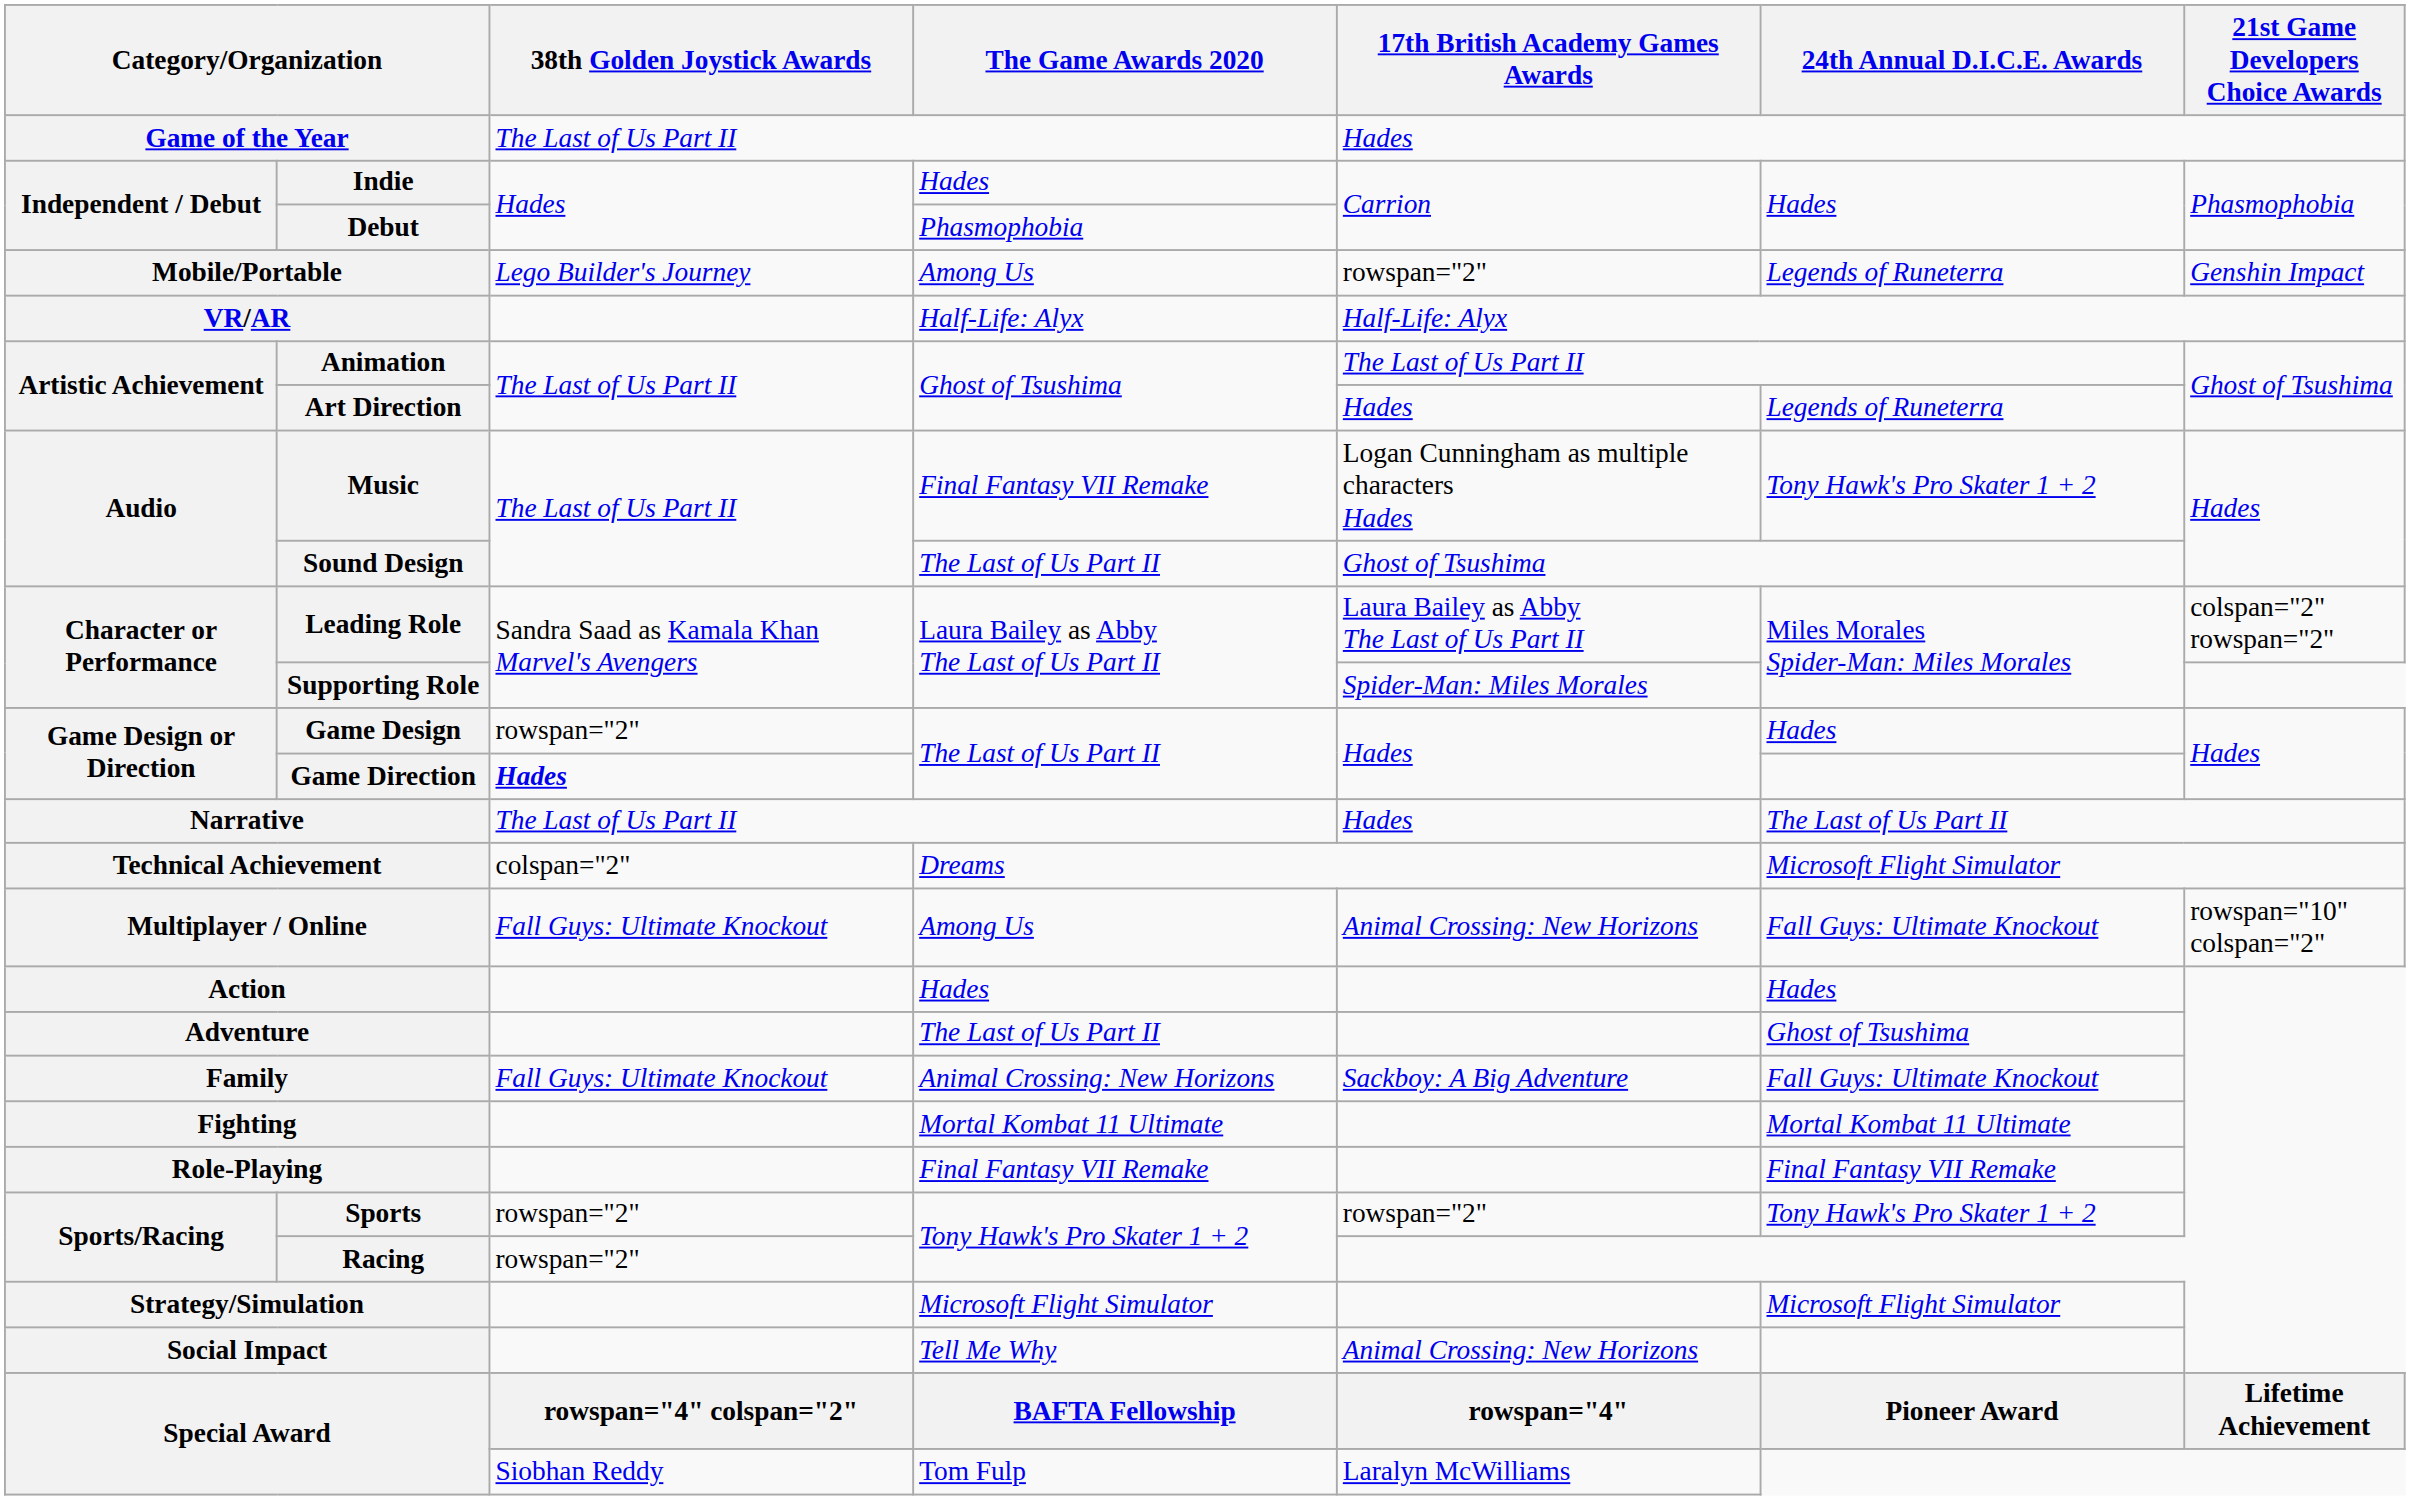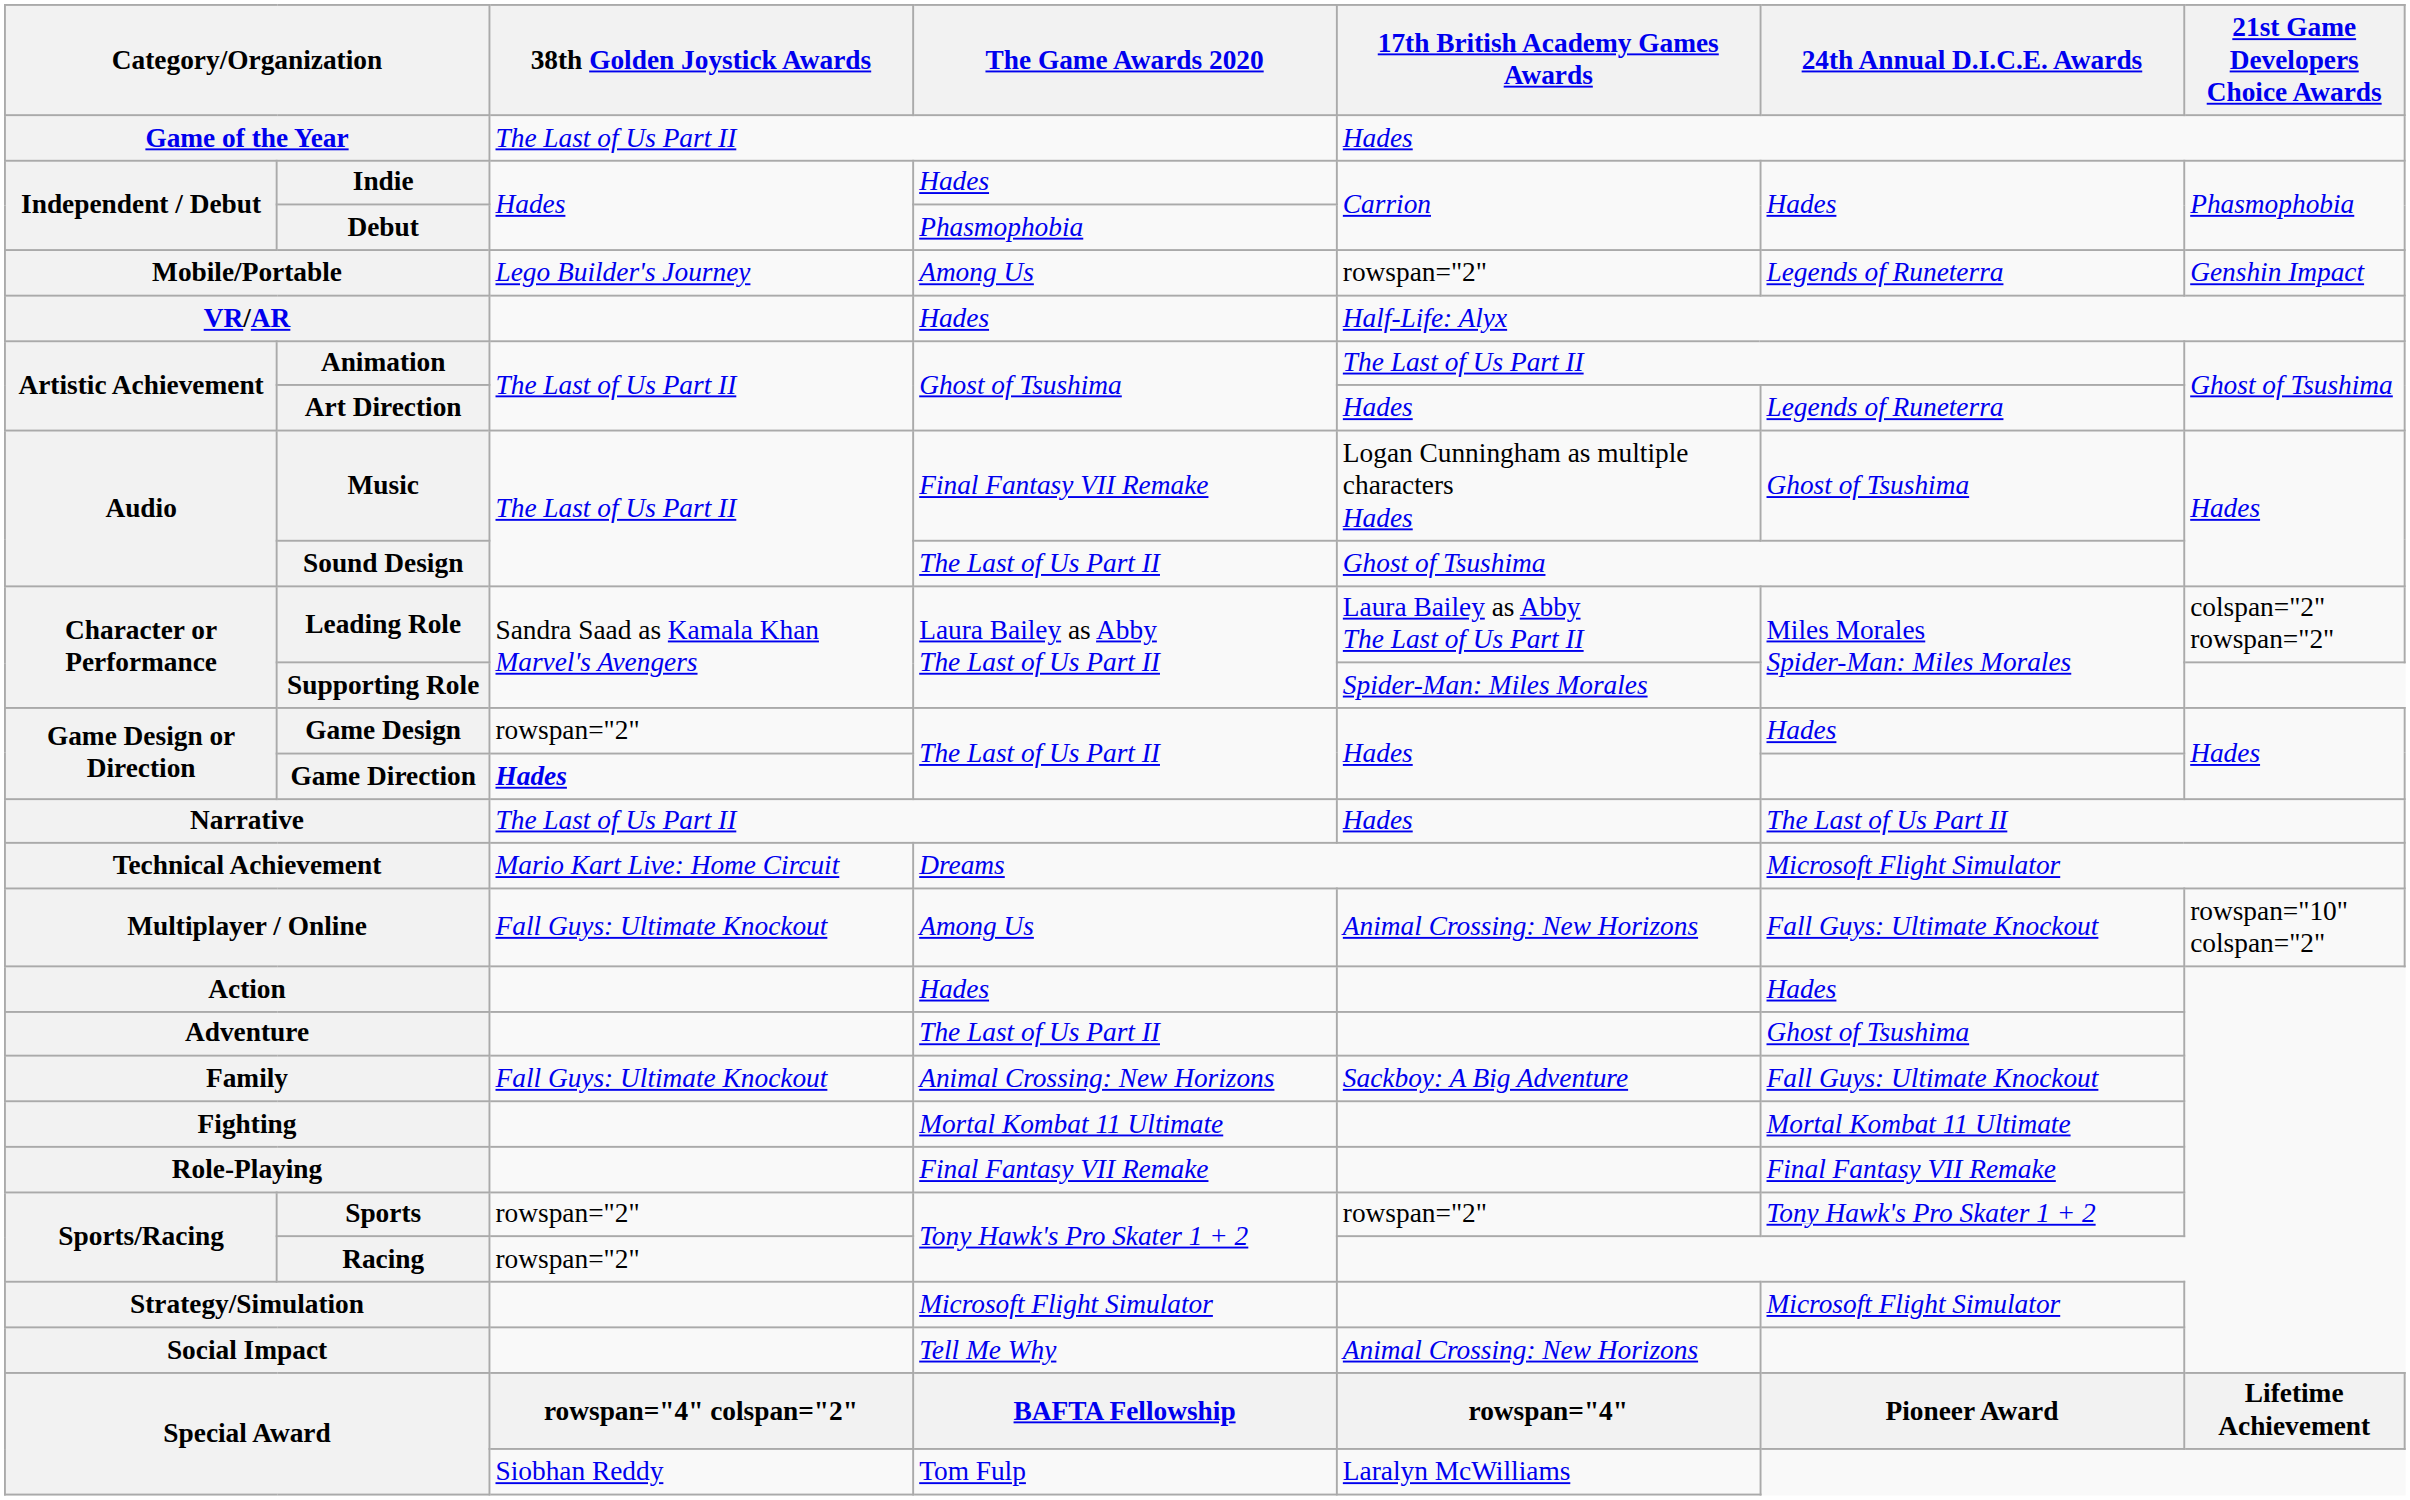(1001, 317) Half-Life: Alyx -> (954, 317) Hades
(1931, 484) Tony Hawk's Pro Skater 1 + 2 -> (1868, 484) Ghost of Tsushima
(563, 865) colspan="2" -> (667, 865) Mario Kart Live: Home Circuit
